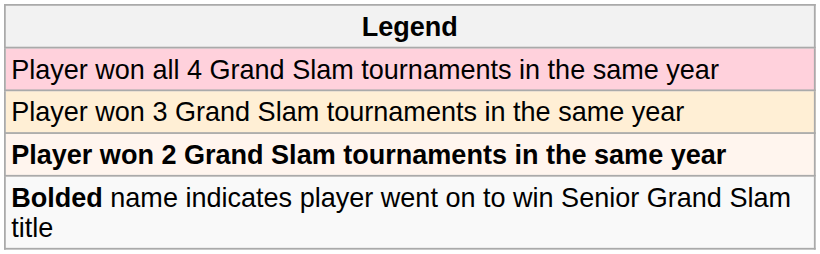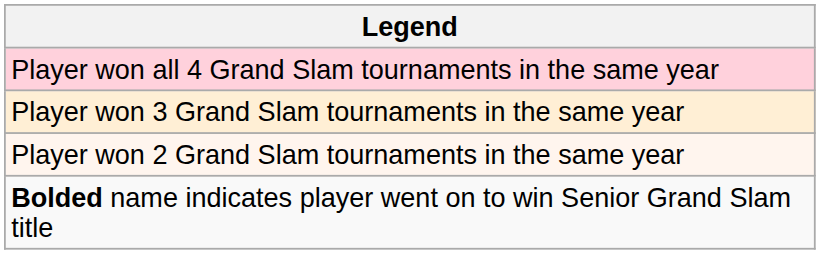(369, 155) bold -> (348, 155) normal
